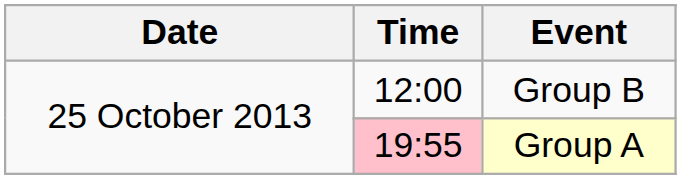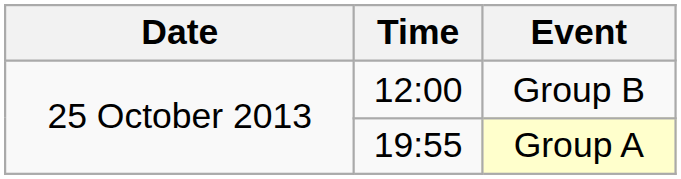(418, 145) pink background -> (418, 145) no background
